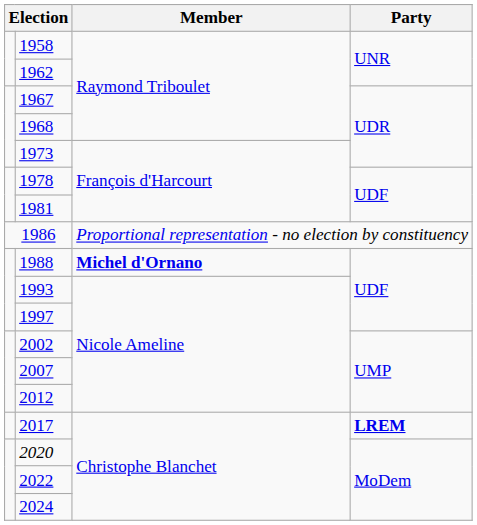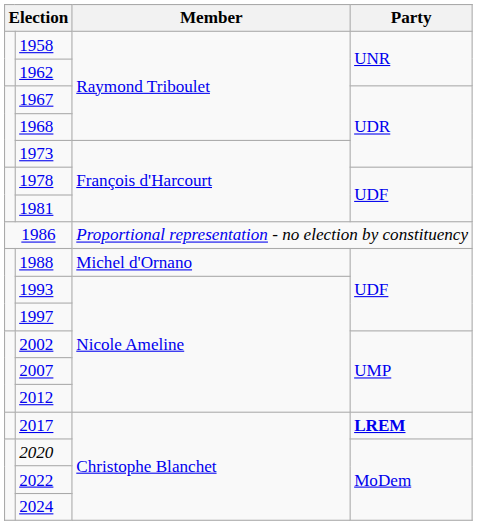(139, 262) bold -> (134, 262) normal
